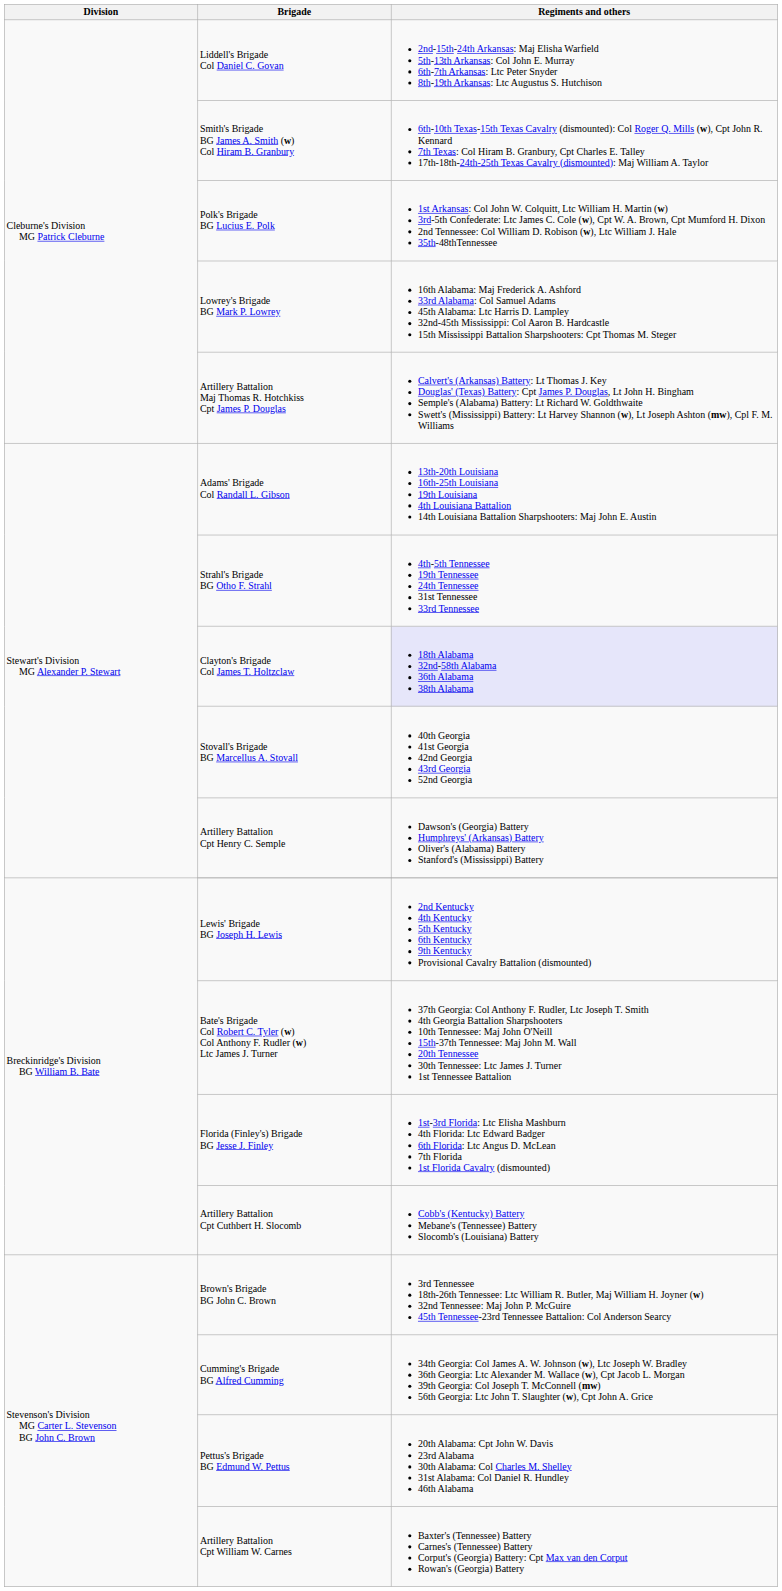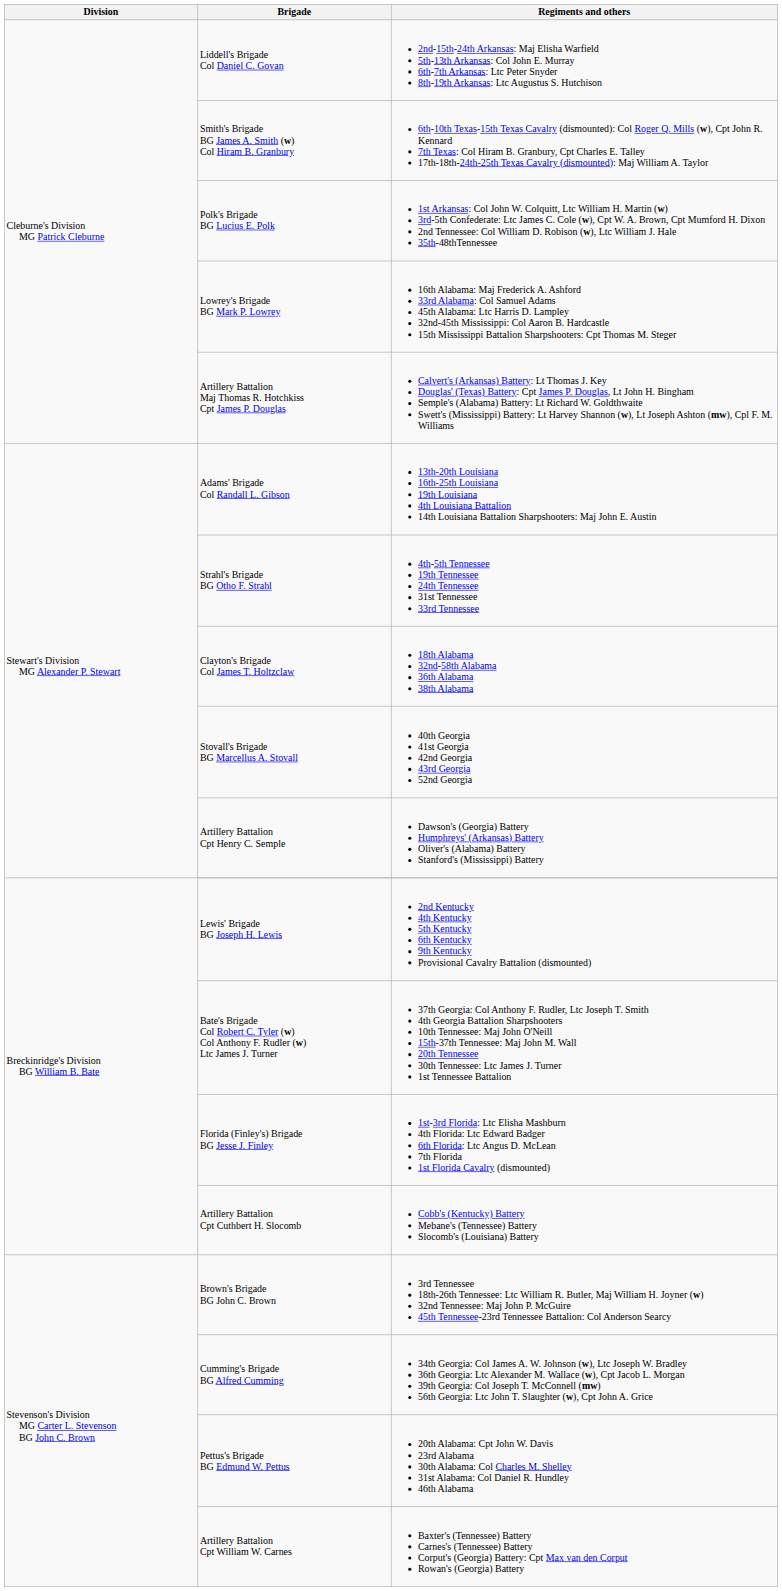(584, 672) lavender background -> (584, 672) no background
